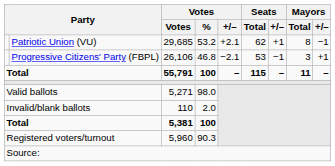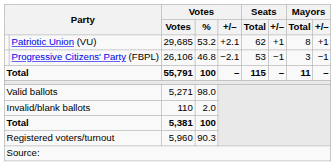(323, 42) −1 -> (323, 42) +1
(323, 57) +1 -> (323, 57) −1
